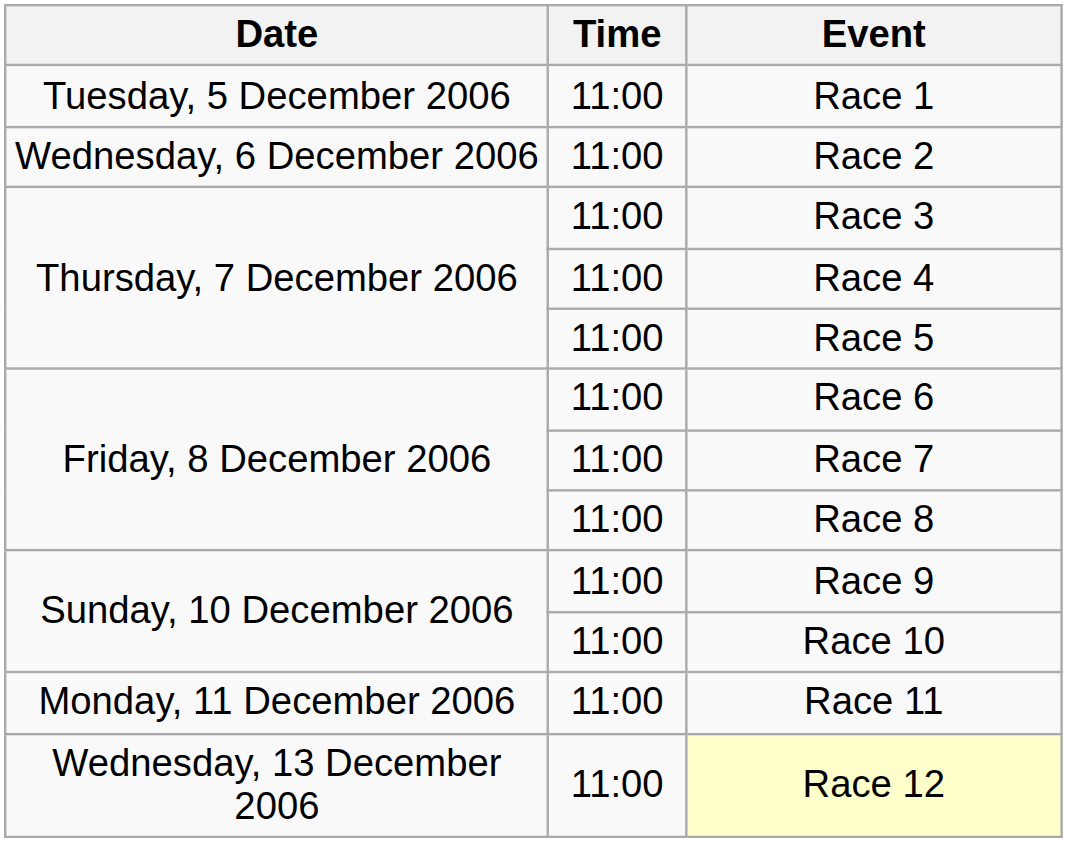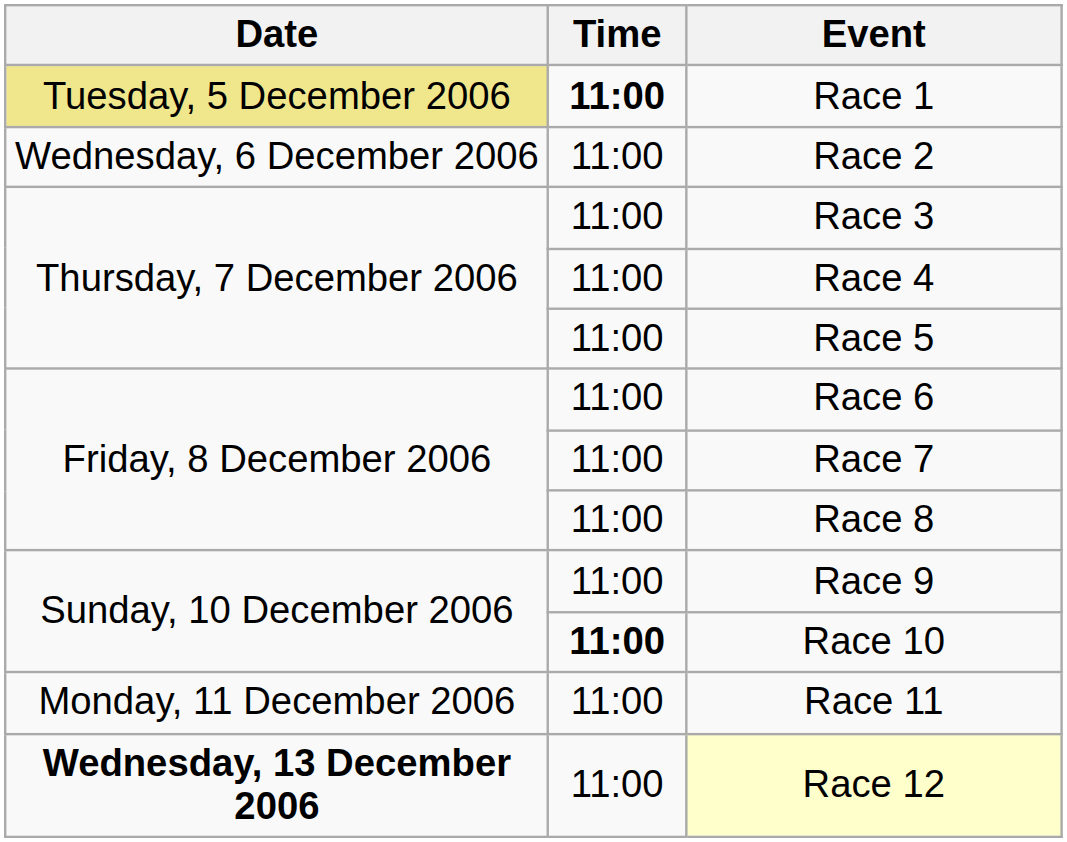(277, 95) no background -> (277, 95) khaki background
(617, 95) normal -> (617, 95) bold
(617, 641) normal -> (617, 641) bold
(277, 784) normal -> (277, 784) bold
